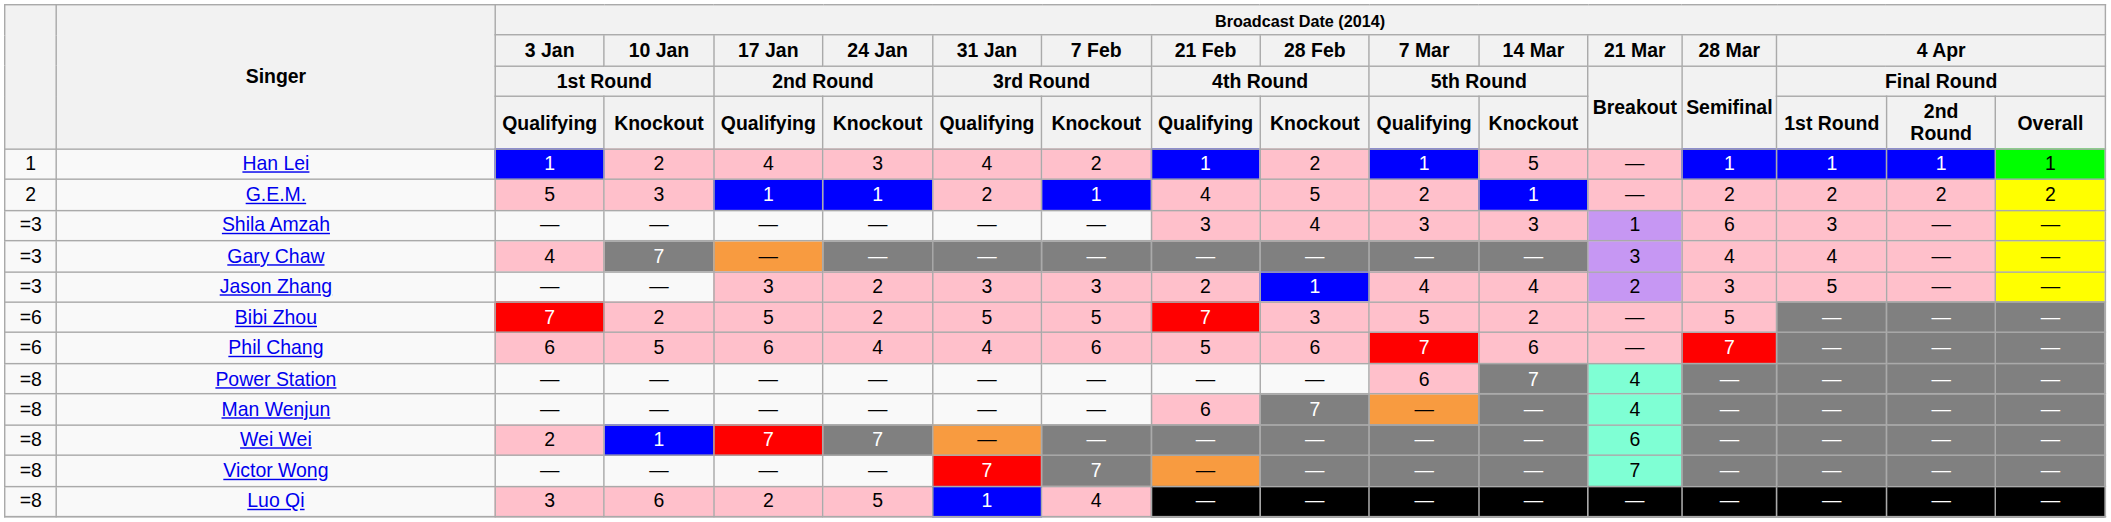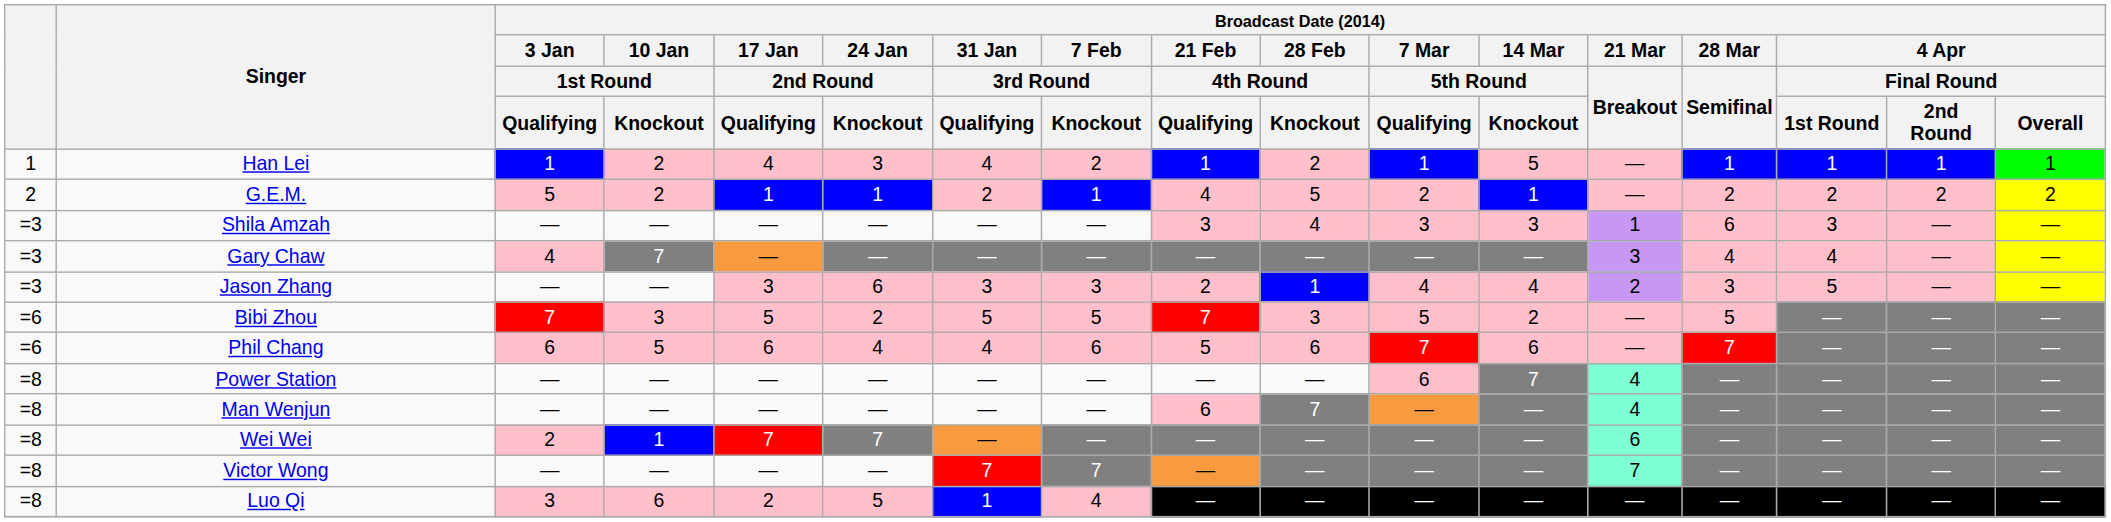(659, 194) 3 -> (659, 194) 2
(878, 286) 2 -> (878, 286) 6
(659, 317) 2 -> (659, 317) 3
